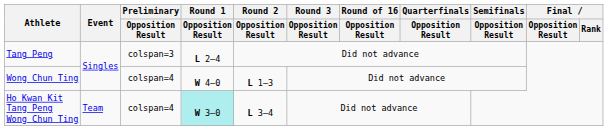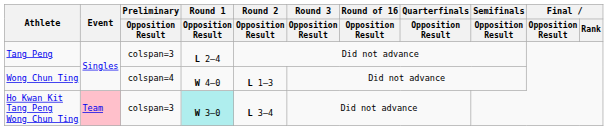(93, 108) no background -> (93, 108) pink background
(151, 108) colspan=4 -> (151, 108) colspan=3
